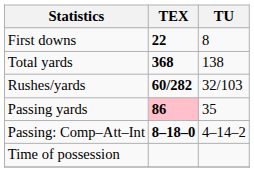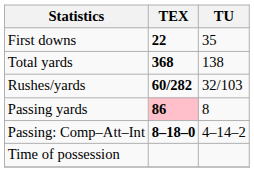(206, 39) 8 -> (209, 39) 35
(209, 108) 35 -> (206, 108) 8
